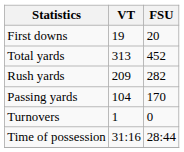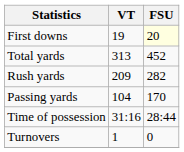(153, 35) no background -> (153, 35) lightyellow background
rows swapped: (33, 116) <-> (57, 137)
